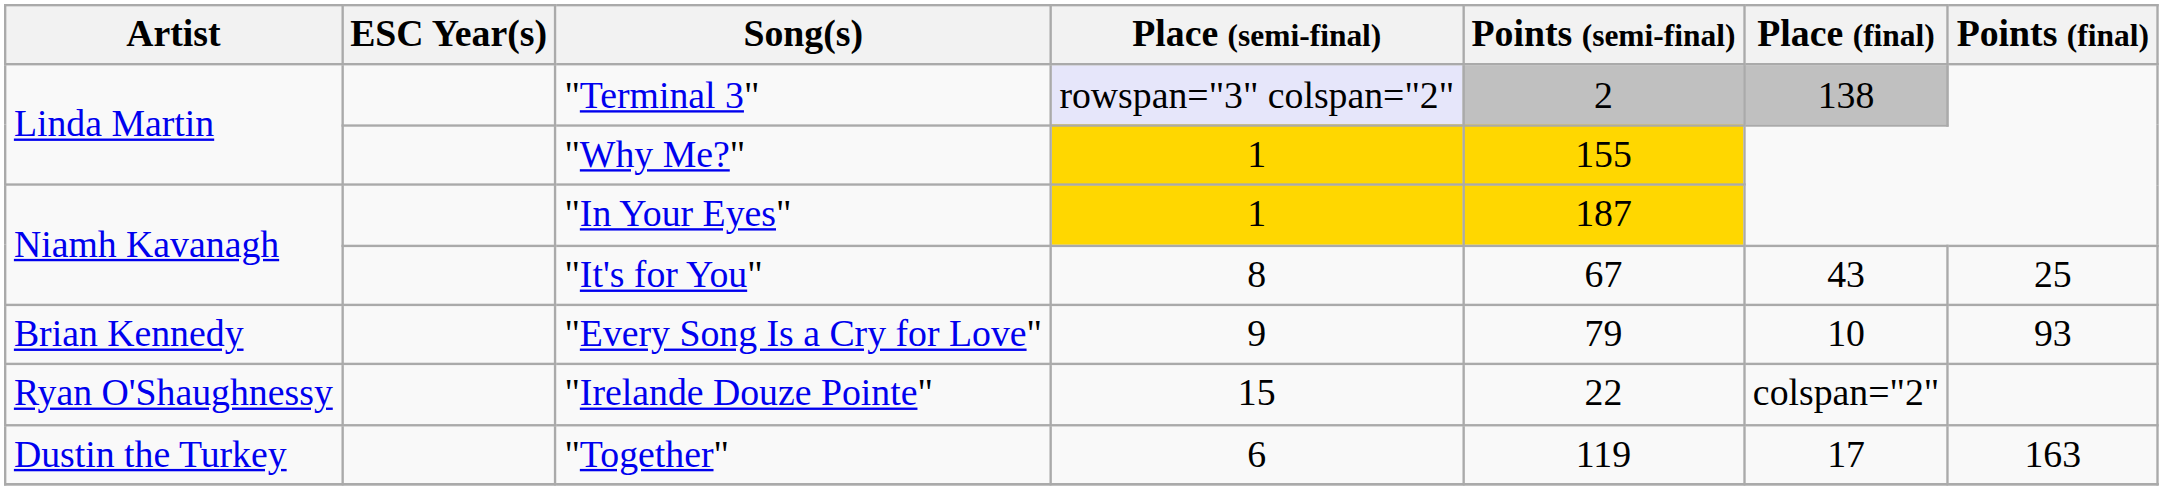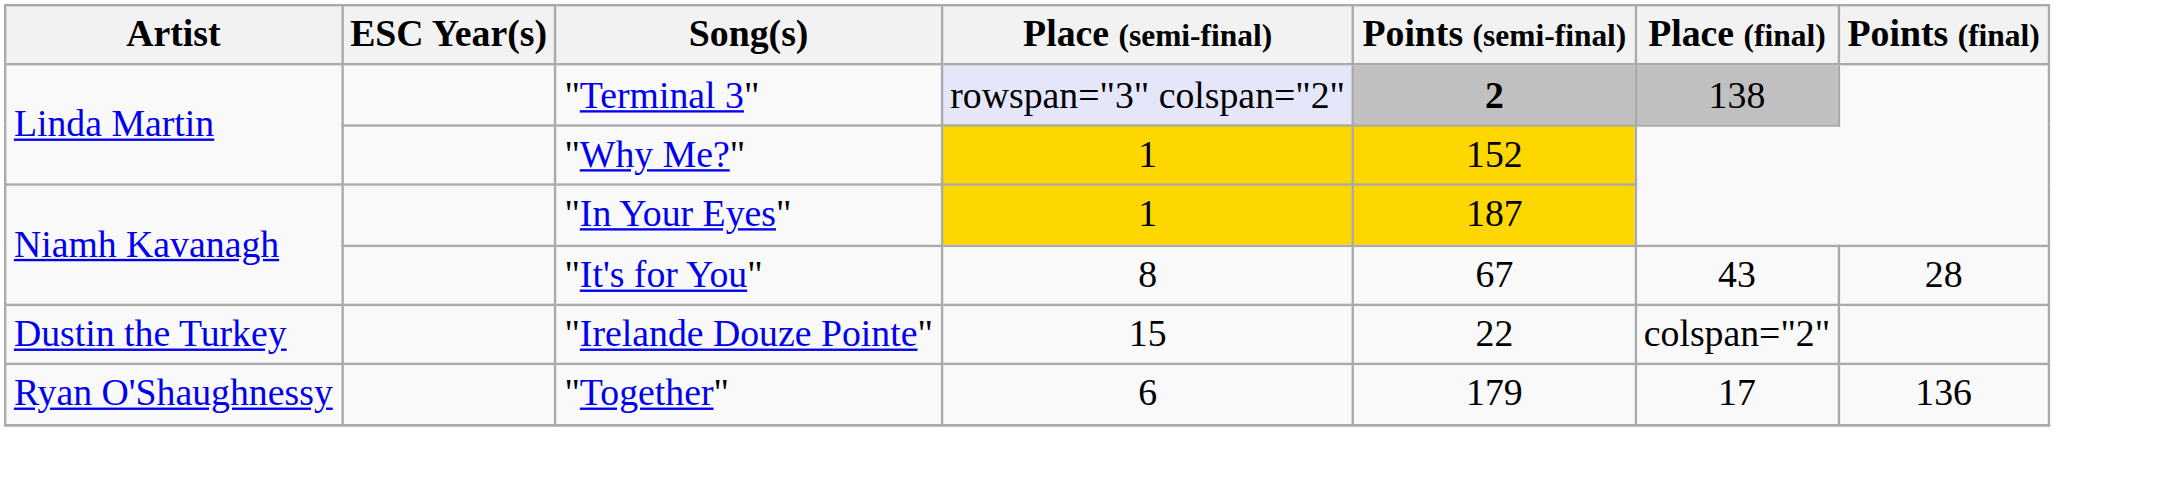(1603, 94) normal -> (1494, 94) bold
(1603, 154) 155 -> (1494, 154) 152
(2053, 273) 25 -> (1944, 273) 28
- row: (803, 333)
(173, 393) Ryan O'Shaughnessy -> (150, 333) Dustin the Turkey
(150, 453) Dustin the Turkey -> (173, 393) Ryan O'Shaughnessy
(1603, 453) 119 -> (1494, 393) 179
(2053, 453) 163 -> (1944, 393) 136
